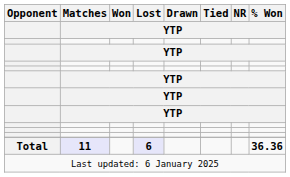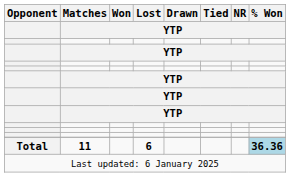(85, 146) lavender background -> (85, 146) no background
(149, 146) lavender background -> (149, 146) no background
(267, 146) no background -> (267, 146) lightblue background
